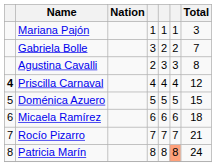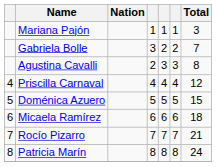(10, 83) bold -> (10, 83) normal
(175, 153) lightsalmon background -> (175, 153) no background
